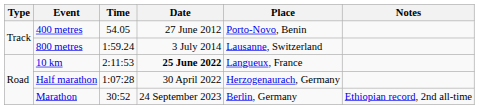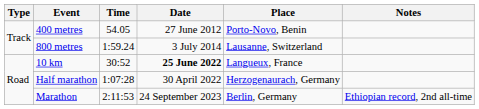(118, 63) 2:11:53 -> (118, 63) 30:52
(118, 96) 30:52 -> (118, 96) 2:11:53
